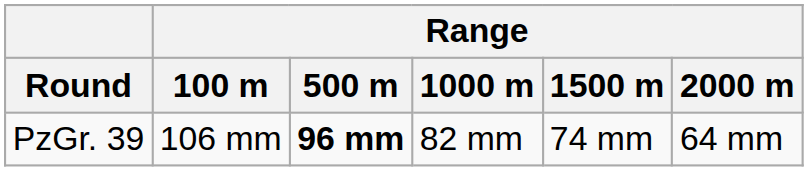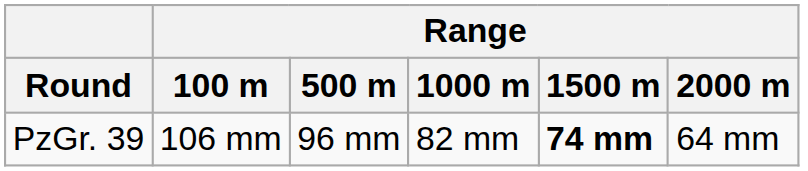(351, 138) bold -> (349, 138) normal
(601, 138) normal -> (600, 138) bold
